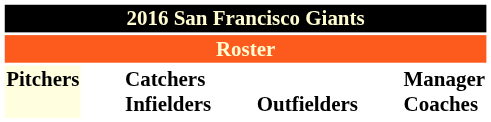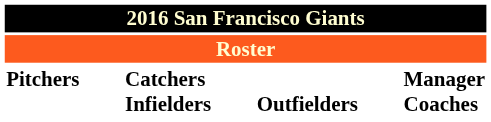(43, 79) lightyellow background -> (43, 79) no background
